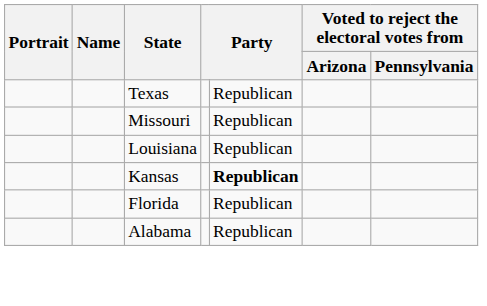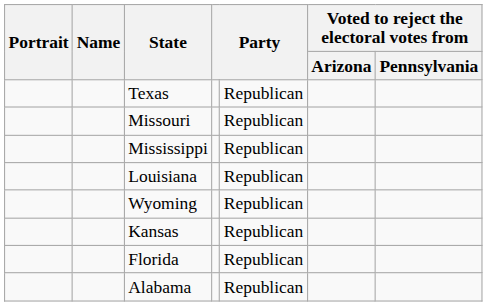+ row: (168, 148)
+ row: (163, 203)
(256, 176) bold -> (264, 231) normal
